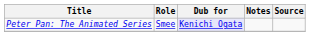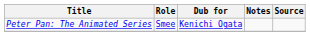(211, 24) lavender background -> (211, 24) no background
